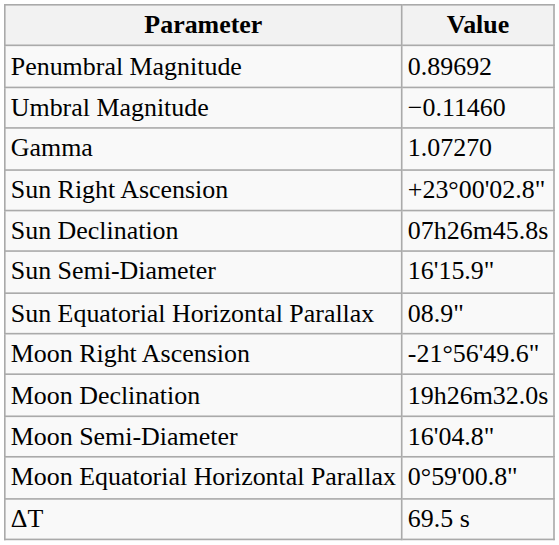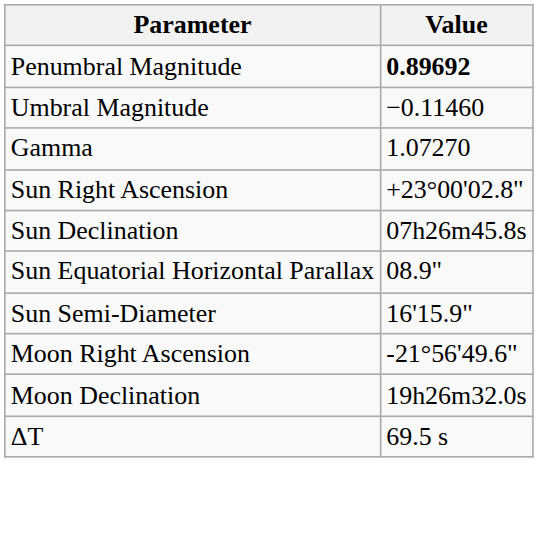(450, 66) normal -> (428, 66) bold
rows swapped: (113, 271) <-> (193, 312)
- row: (124, 436)
- row: (203, 477)
